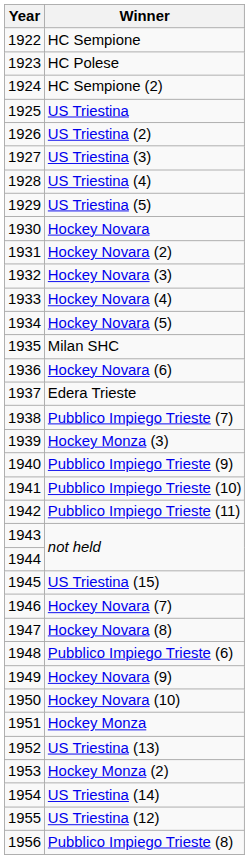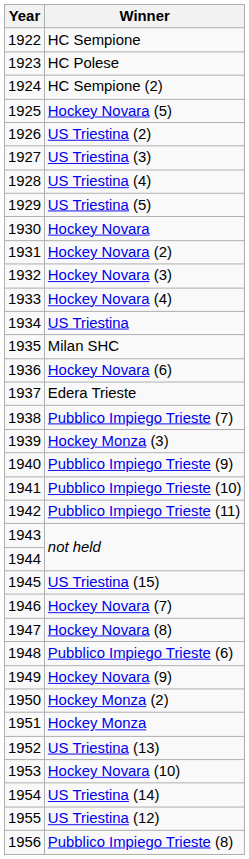(88, 110) US Triestina -> (110, 110) Hockey Novara (5)
(110, 323) Hockey Novara (5) -> (88, 323) US Triestina
(114, 700) Hockey Novara (10) -> (108, 700) Hockey Monza (2)
(108, 771) Hockey Monza (2) -> (114, 771) Hockey Novara (10)
